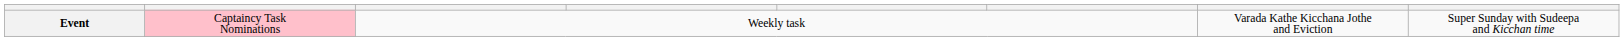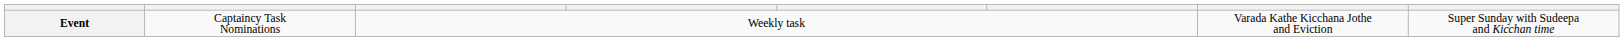(250, 23) pink background -> (250, 23) no background
